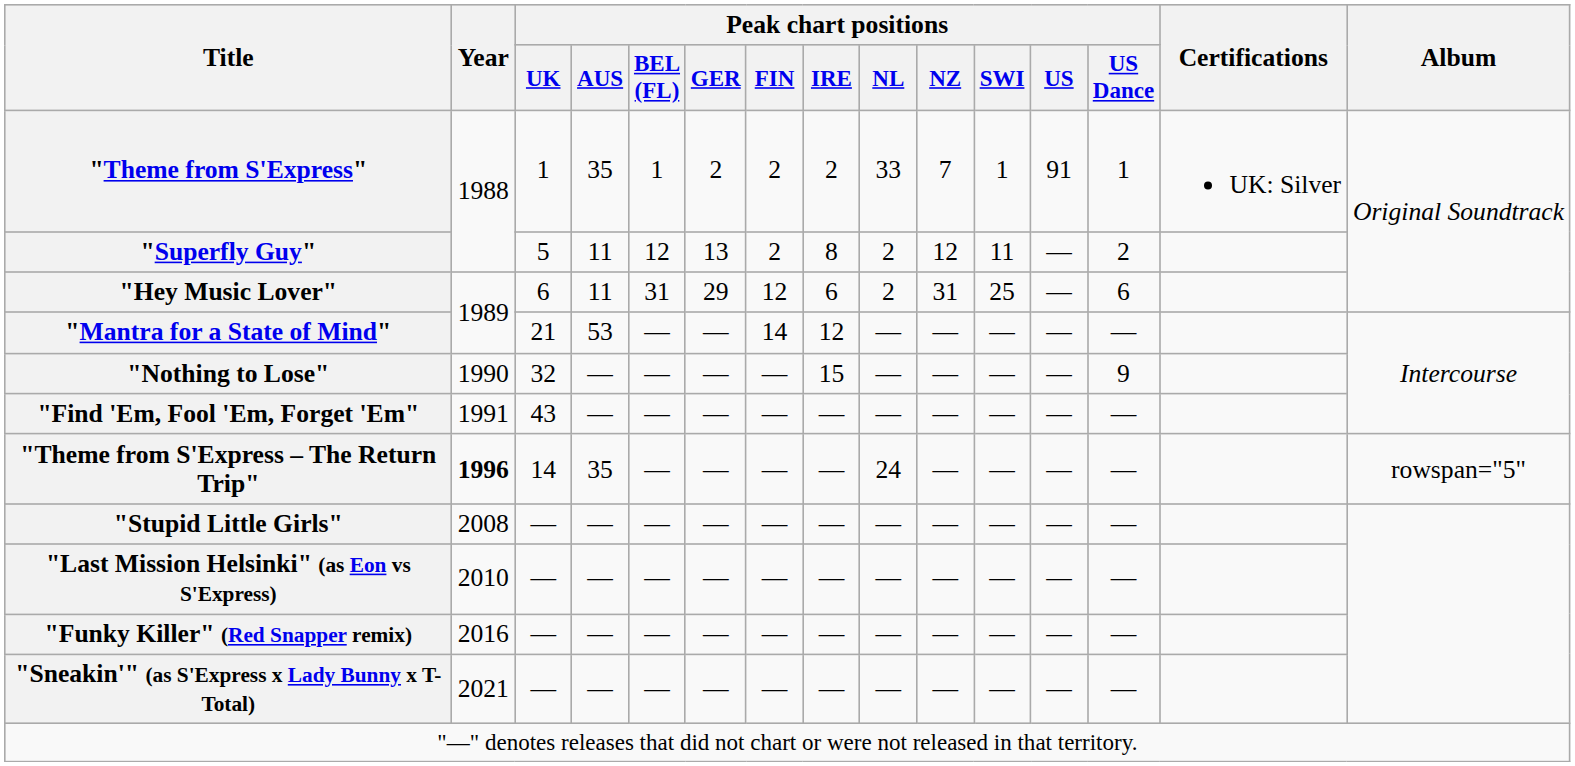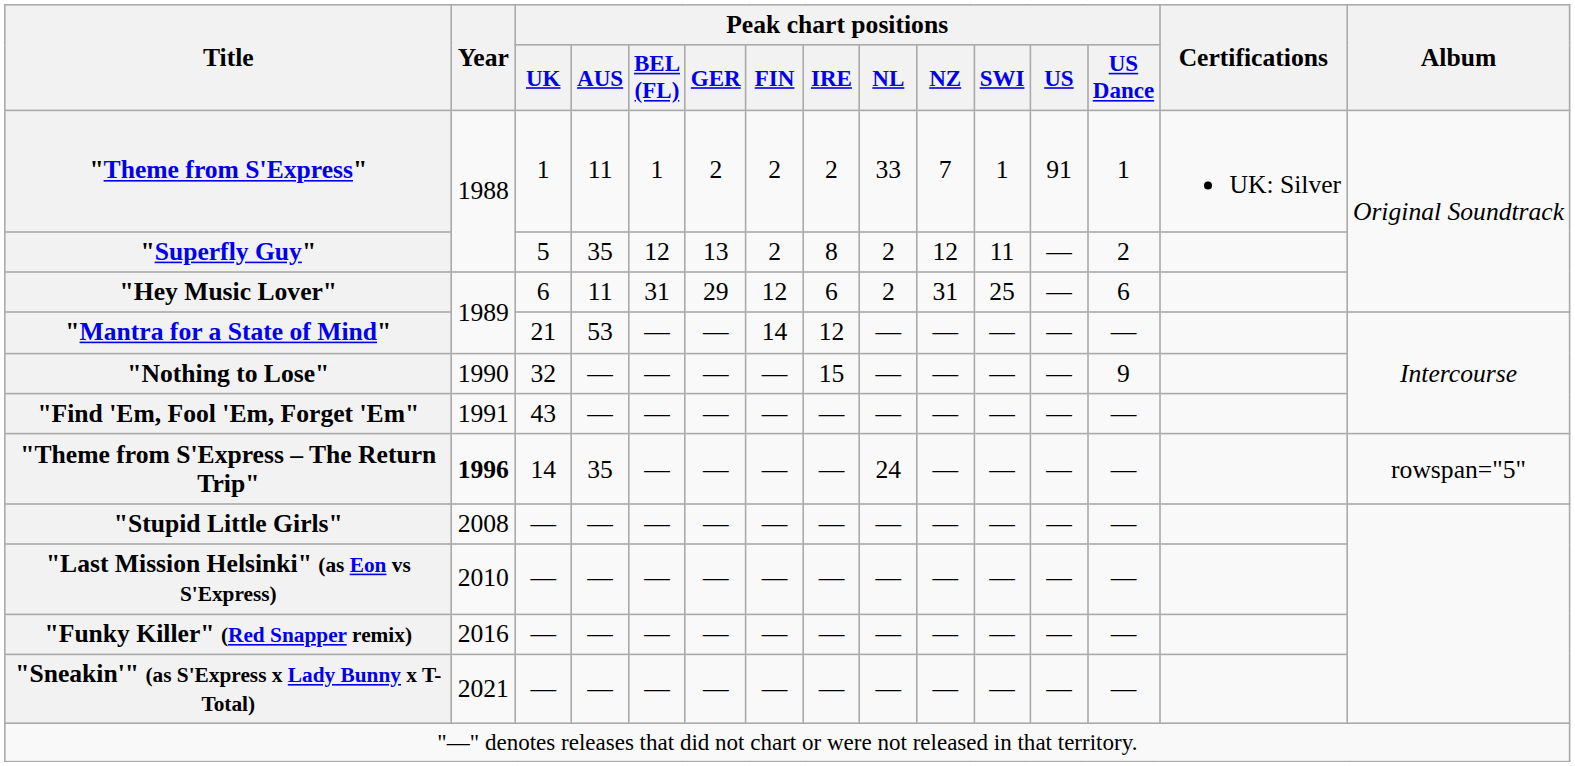(600, 170) 35 -> (600, 170) 11
(600, 251) 11 -> (600, 251) 35
